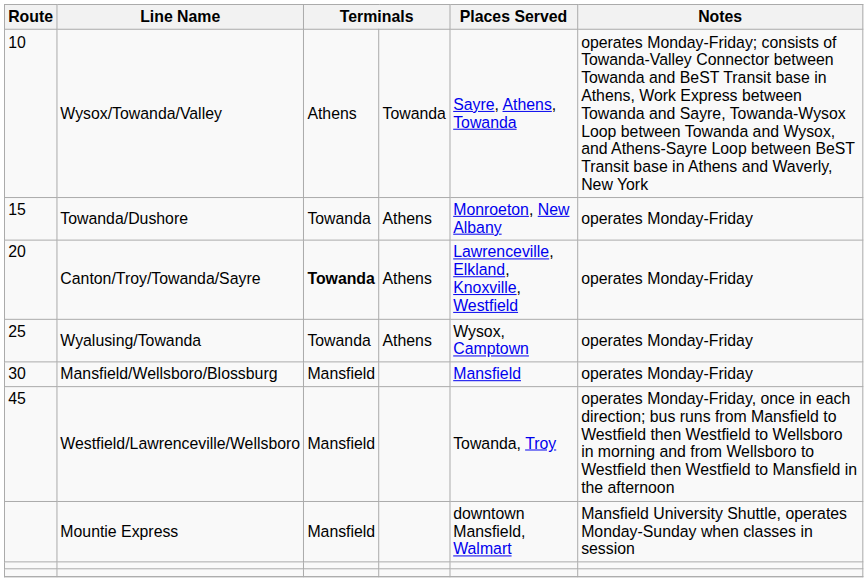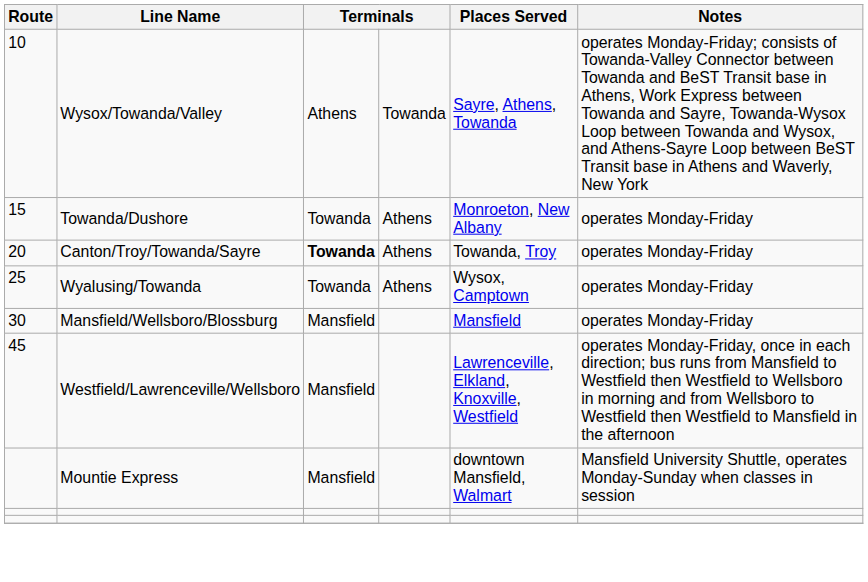(503, 279) Lawrenceville, Elkland, Knoxville, Westfield -> (505, 252) Towanda, Troy
(505, 443) Towanda, Troy -> (503, 390) Lawrenceville, Elkland, Knoxville, Westfield
